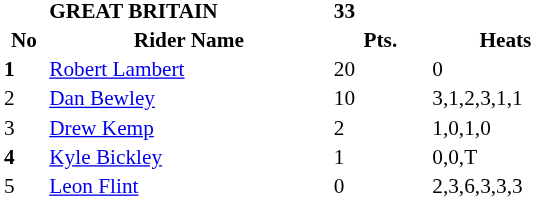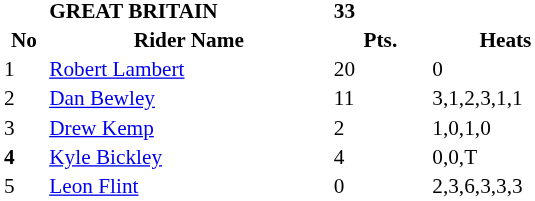(9, 69) bold -> (9, 69) normal
(344, 98) 10 -> (344, 98) 11
(339, 157) 1 -> (339, 157) 4
